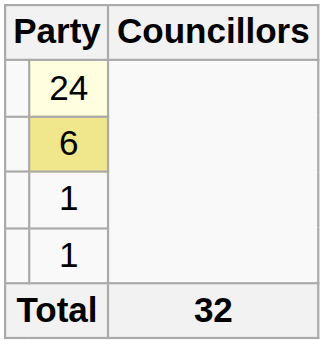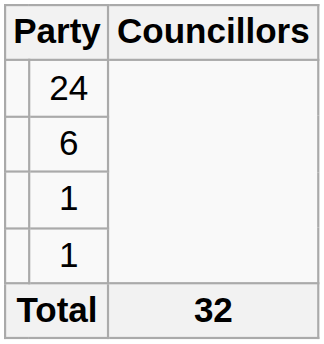(69, 87) lightyellow background -> (69, 87) no background
(69, 143) khaki background -> (69, 143) no background
